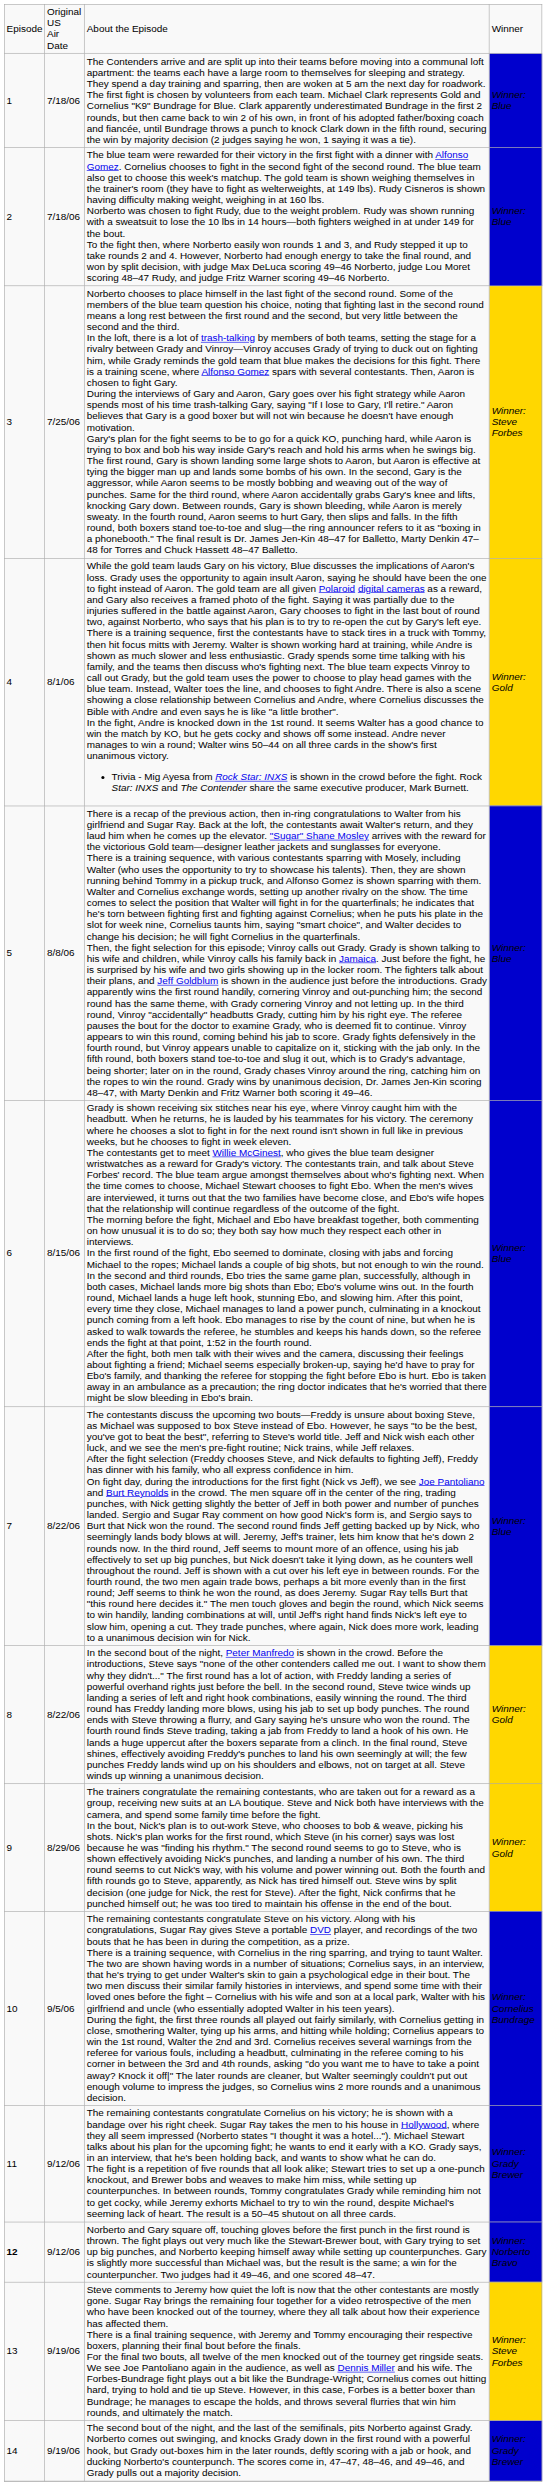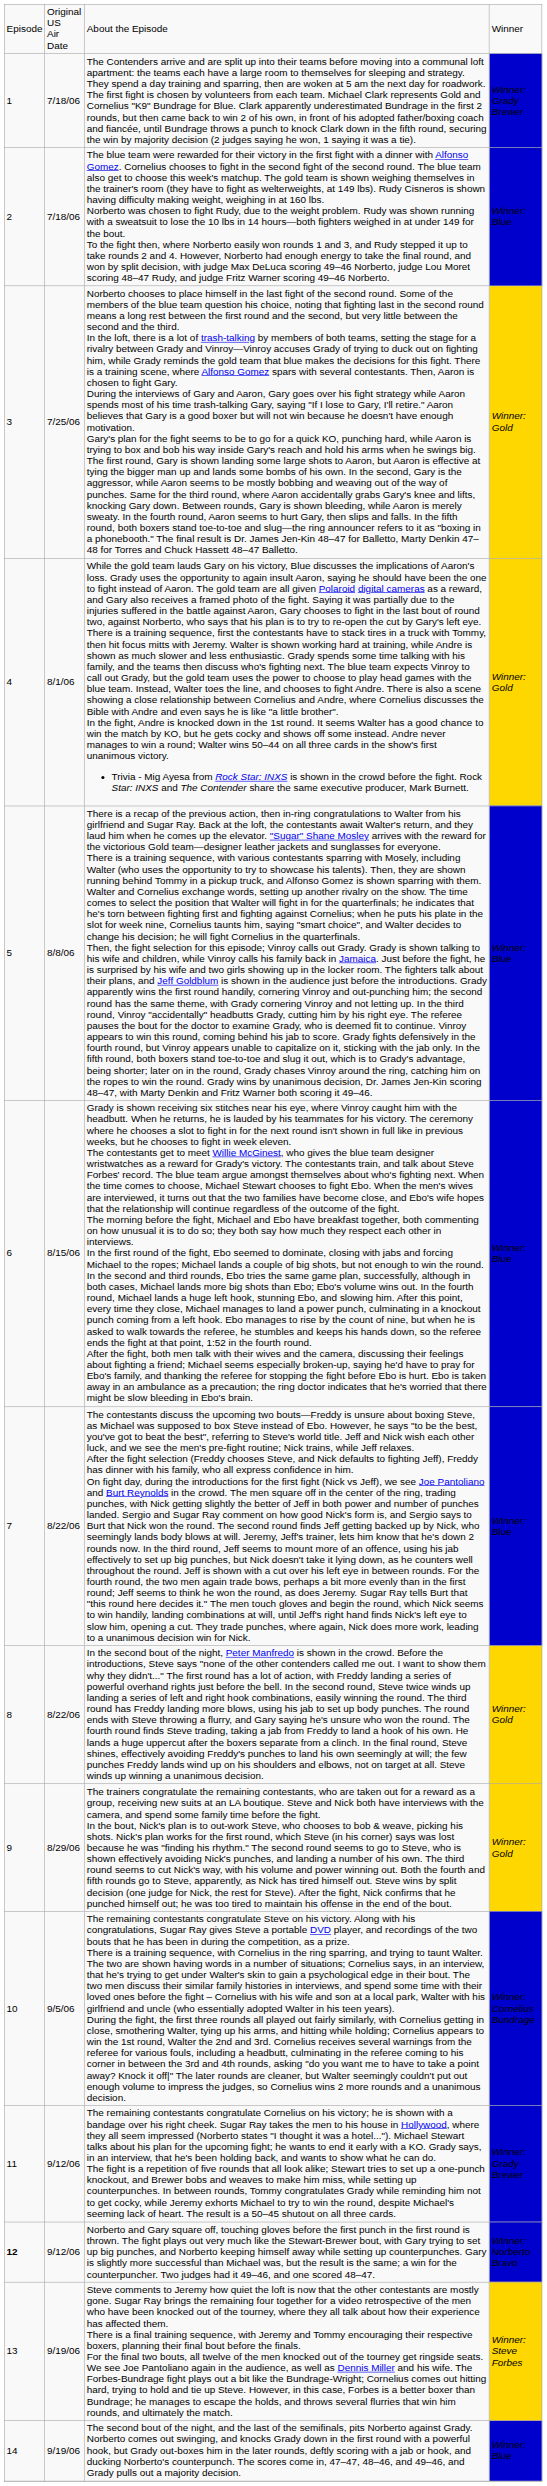(509, 100) Winner: Blue -> (509, 100) Winner: Grady Brewer
(509, 422) Winner: Steve Forbes -> (509, 422) Winner: Gold
(509, 2450) Winner: Grady Brewer -> (509, 2450) Winner: Blue
